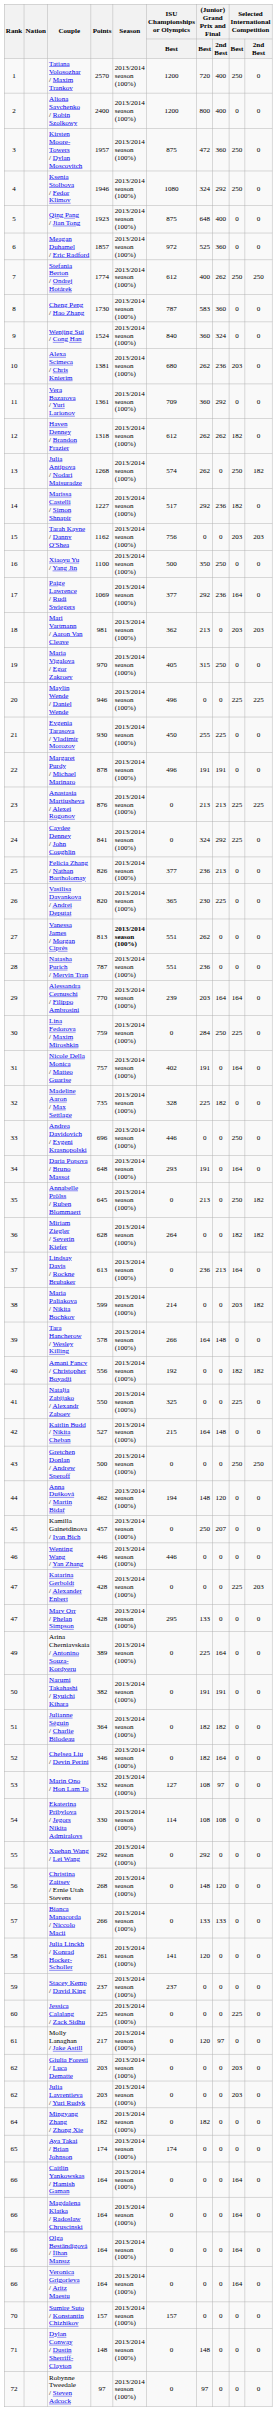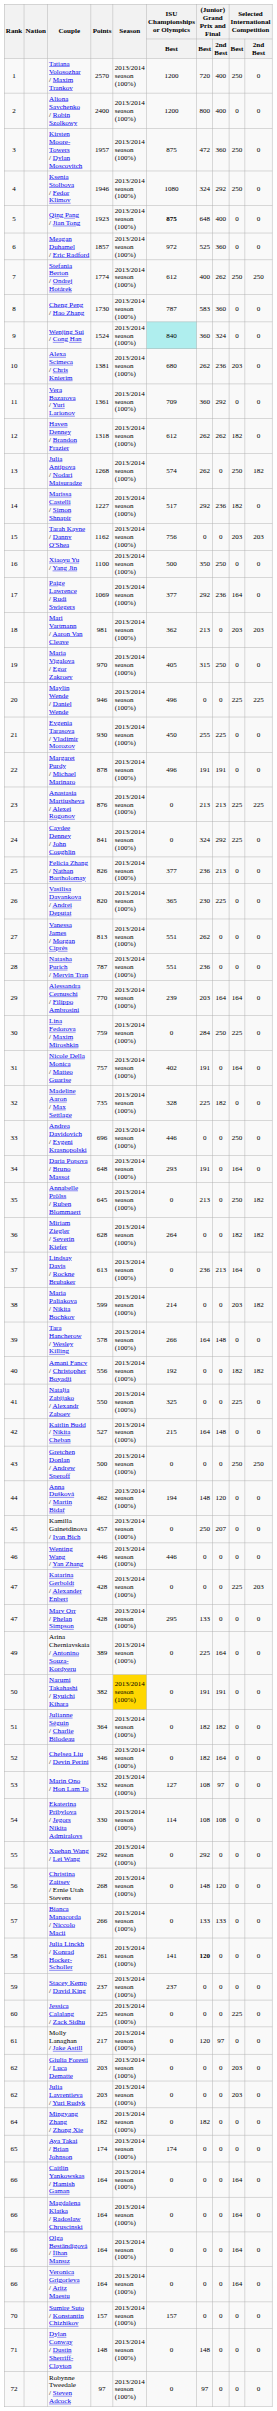(171, 219) normal -> (171, 219) bold
(171, 335) no background -> (171, 335) paleturquoise background
(130, 936) bold -> (130, 936) normal
(130, 1692) no background -> (130, 1692) gold background
(205, 1955) normal -> (205, 1955) bold
